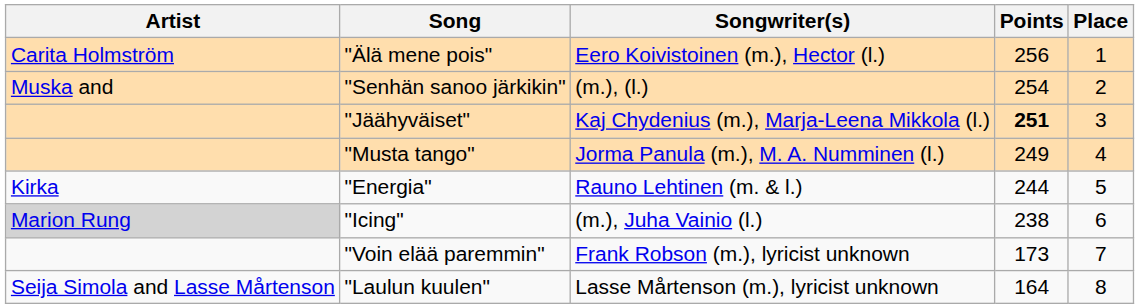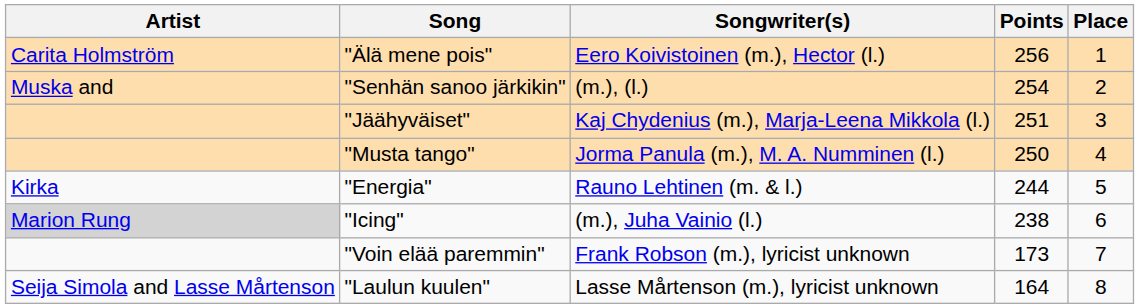(1032, 120) bold -> (1032, 120) normal
(1032, 154) 249 -> (1032, 154) 250
